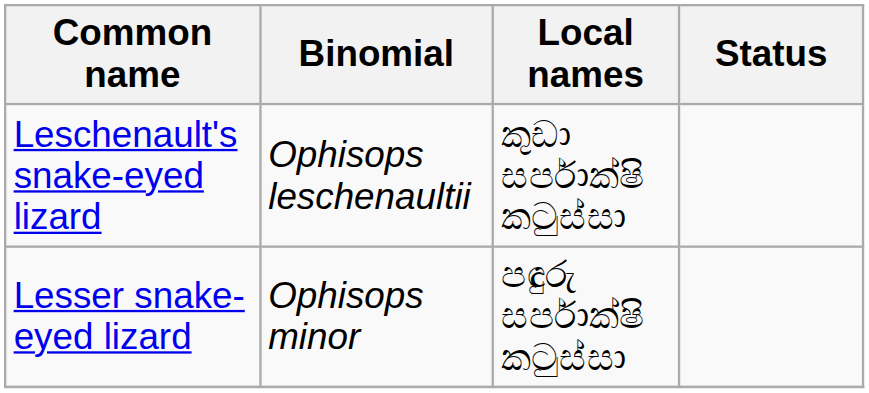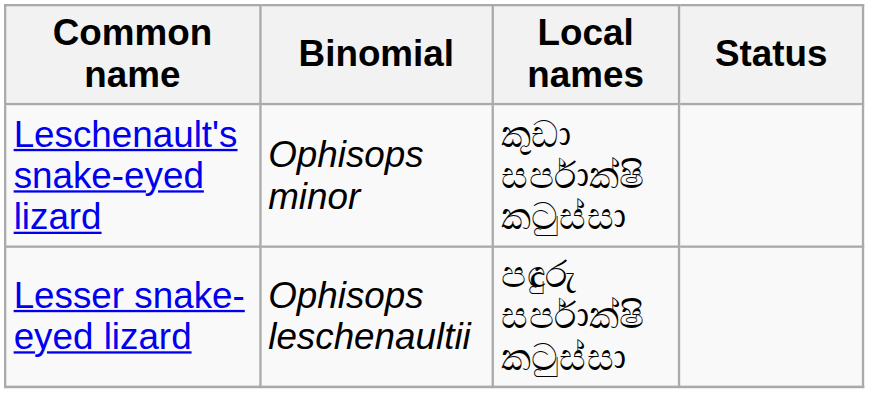(369, 174) Ophisops leschenaultii -> (346, 174) Ophisops minor
(346, 316) Ophisops minor -> (369, 316) Ophisops leschenaultii
